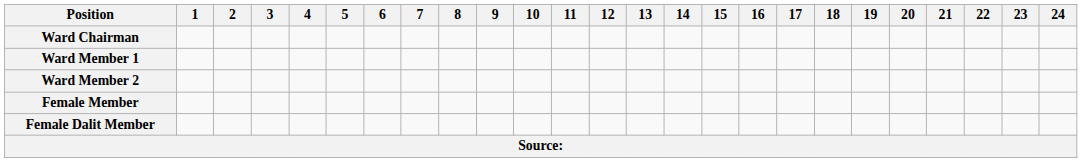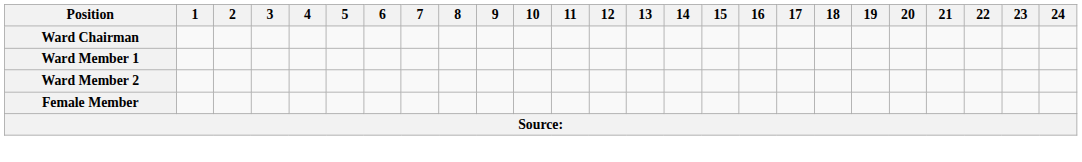- row: (90, 124)
